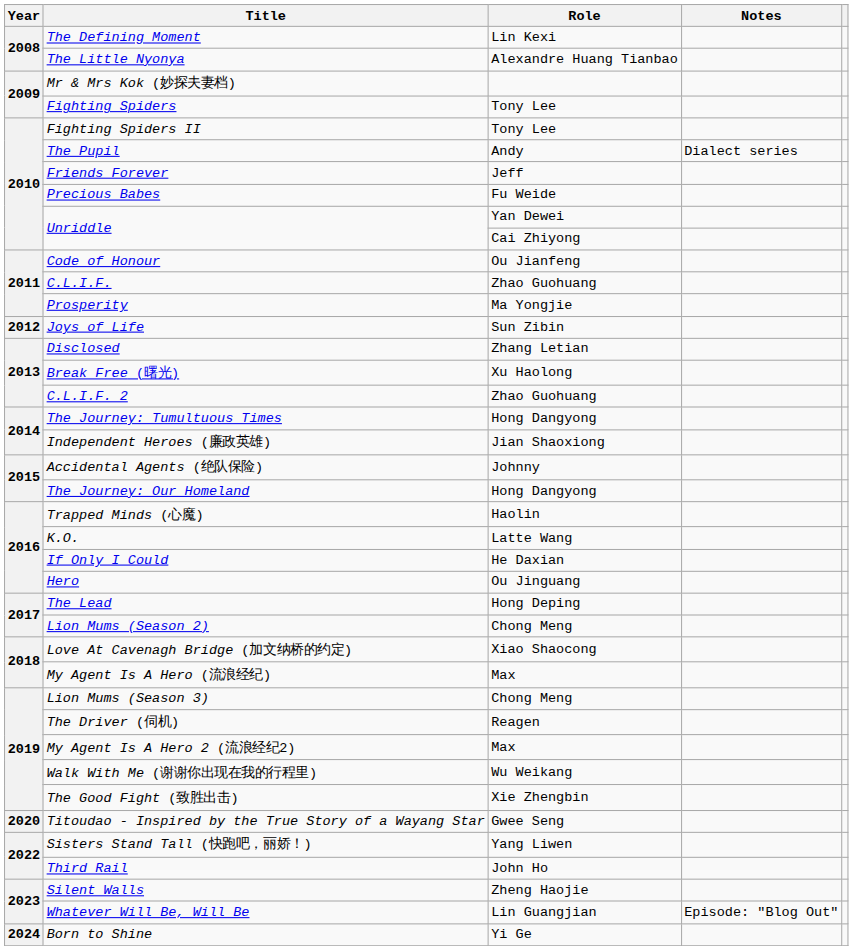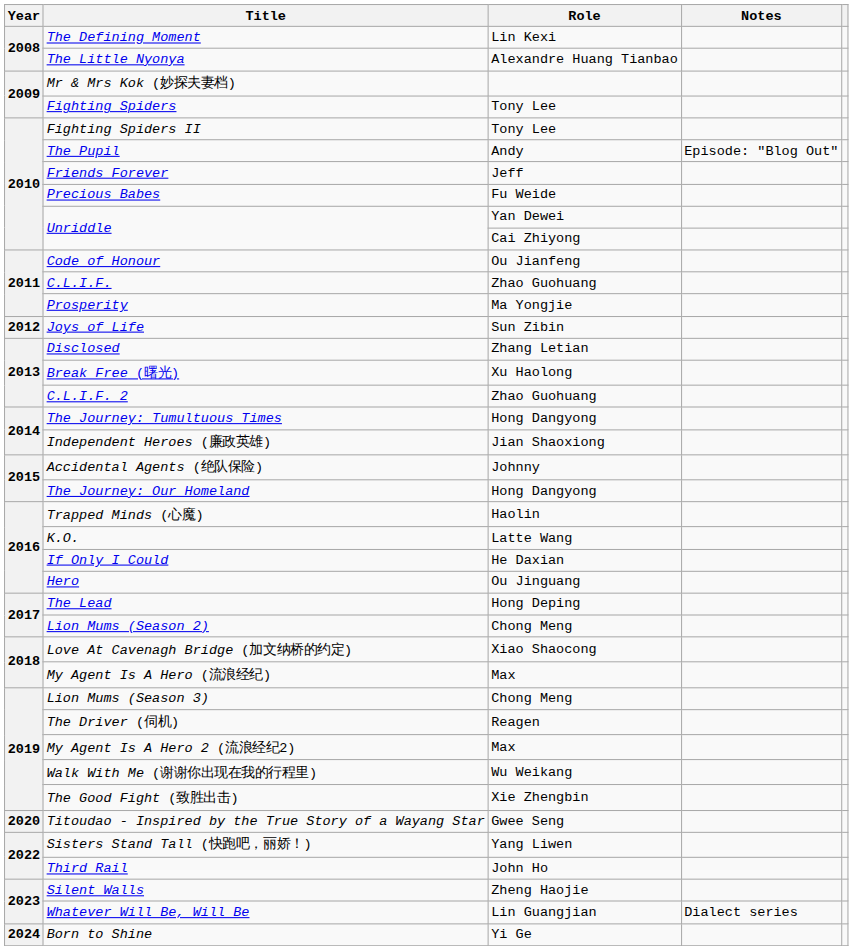(741, 151) Dialect series -> (761, 151) Episode: "Blog Out"
(761, 912) Episode: "Blog Out" -> (741, 912) Dialect series
